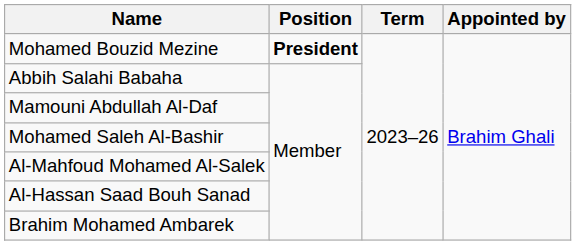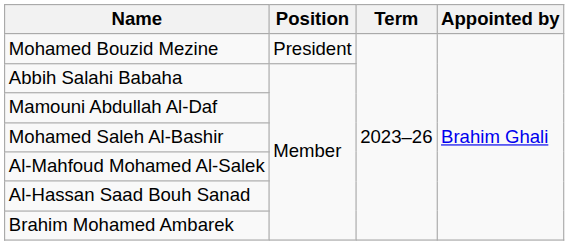(316, 48) bold -> (312, 48) normal
